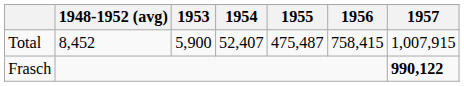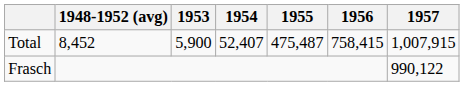(417, 68) bold -> (417, 68) normal
